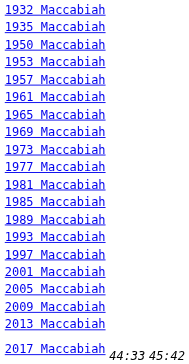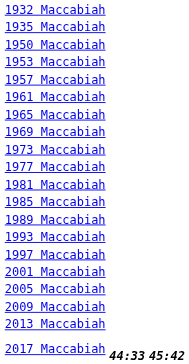(127, 356) normal -> (127, 356) bold
(167, 356) normal -> (167, 356) bold
